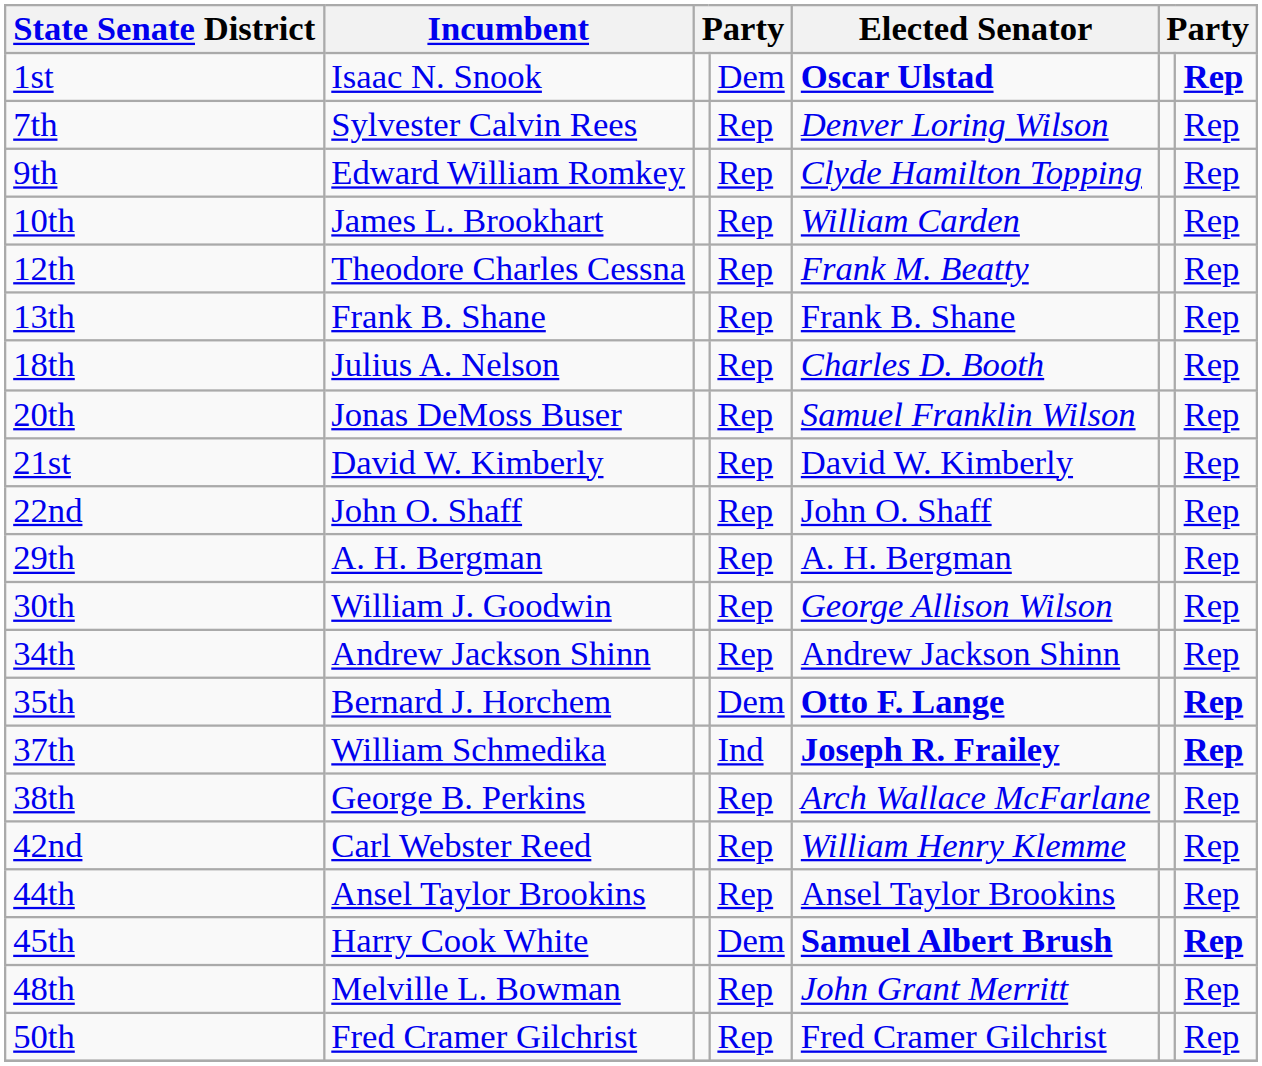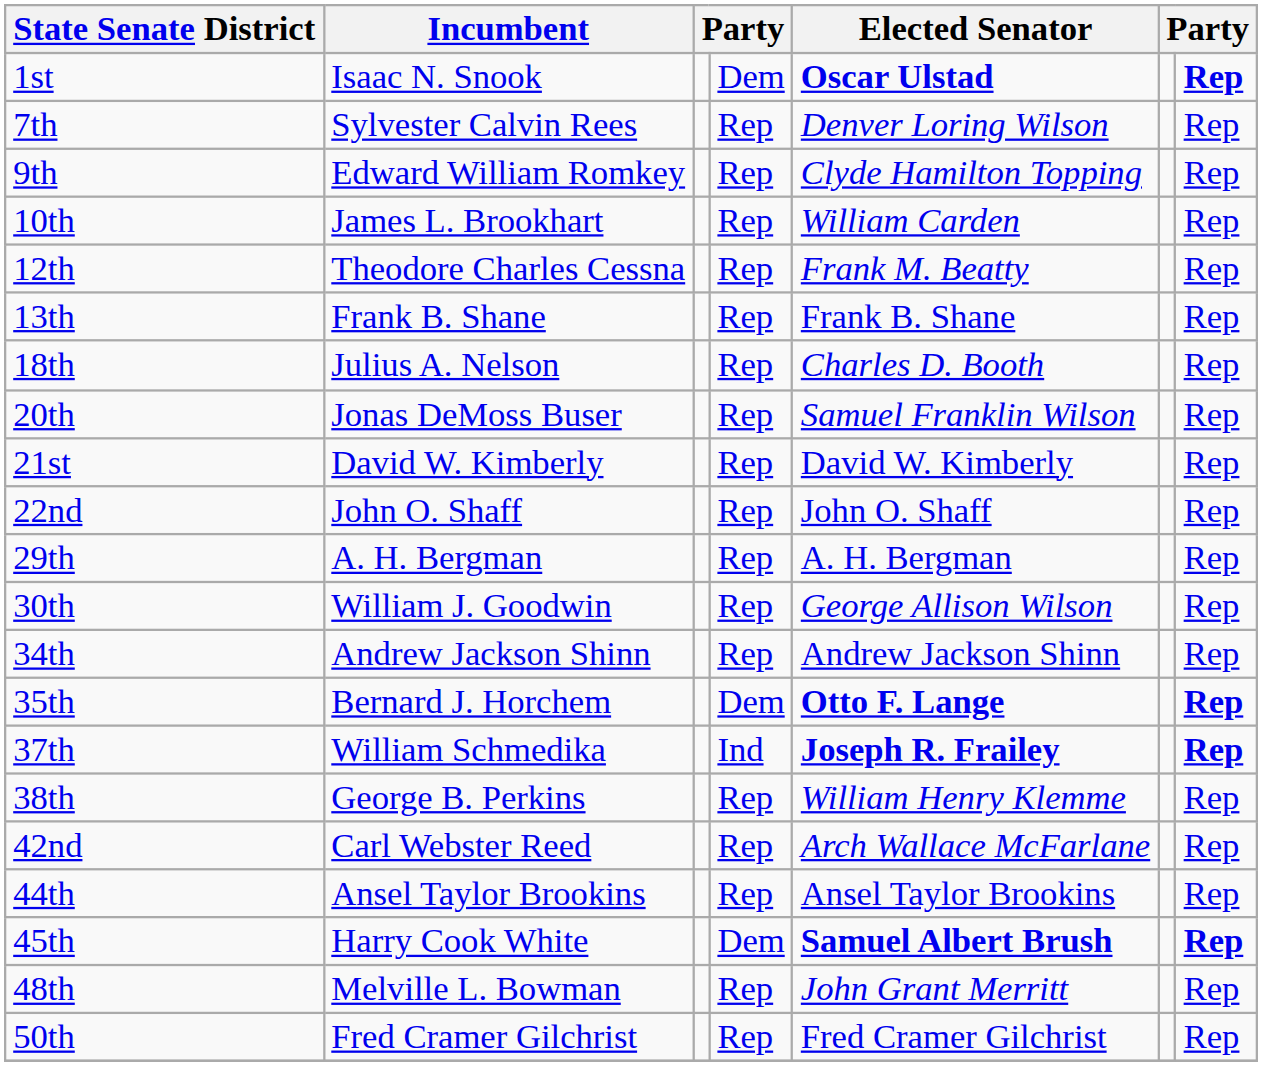(976, 797) Arch Wallace McFarlane -> (963, 797) William Henry Klemme
(963, 845) William Henry Klemme -> (976, 845) Arch Wallace McFarlane
